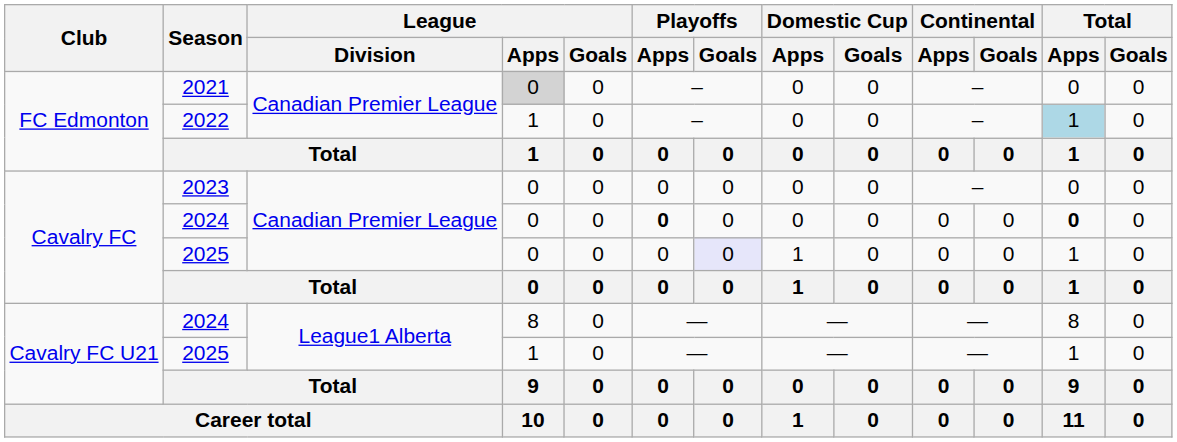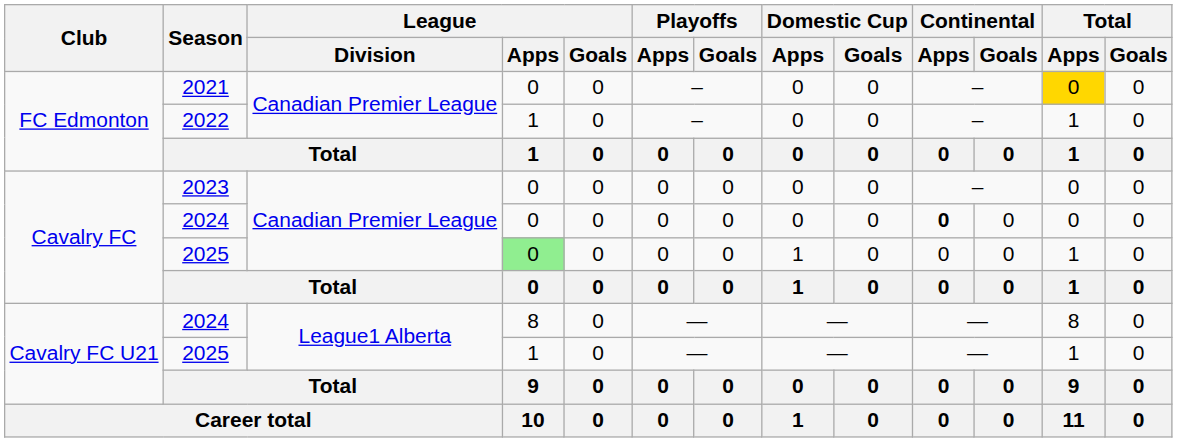(533, 87) lightgrey background -> (533, 87) no background
(1074, 87) no background -> (1074, 87) gold background
(1074, 120) lightblue background -> (1074, 120) no background
(663, 220) bold -> (663, 220) normal
(944, 220) normal -> (944, 220) bold
(1074, 220) bold -> (1074, 220) normal
(533, 253) no background -> (533, 253) lightgreen background
(728, 253) lavender background -> (728, 253) no background
